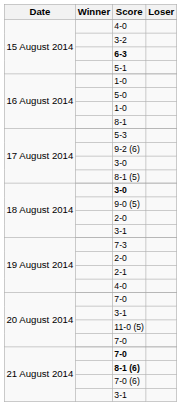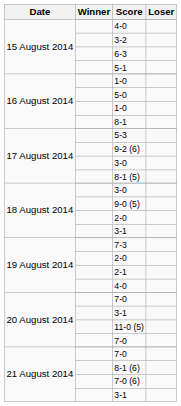(121, 54) bold -> (121, 54) normal
(121, 190) bold -> (121, 190) normal
(121, 354) bold -> (121, 354) normal
(127, 368) bold -> (127, 368) normal
